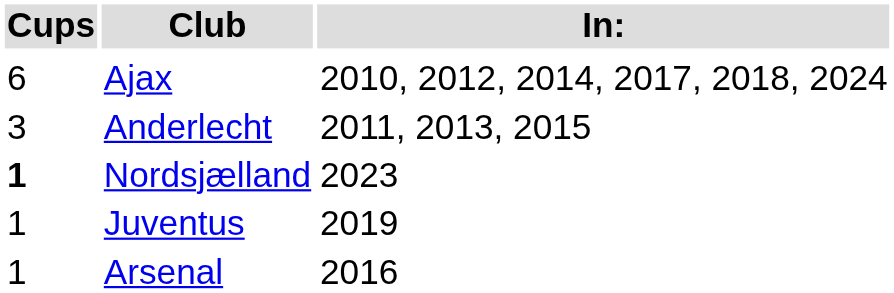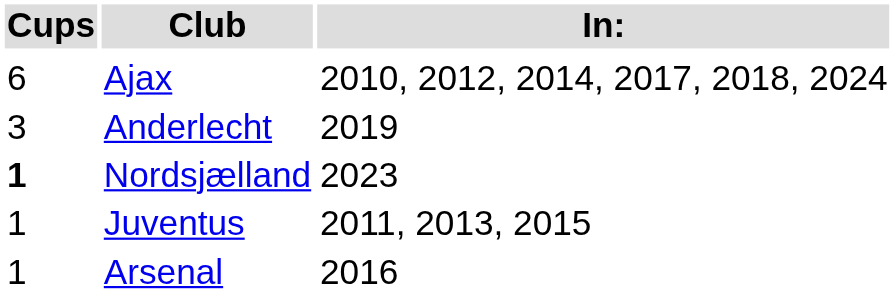(456, 126) 2011, 2013, 2015 -> (359, 126) 2019
(359, 223) 2019 -> (456, 223) 2011, 2013, 2015
